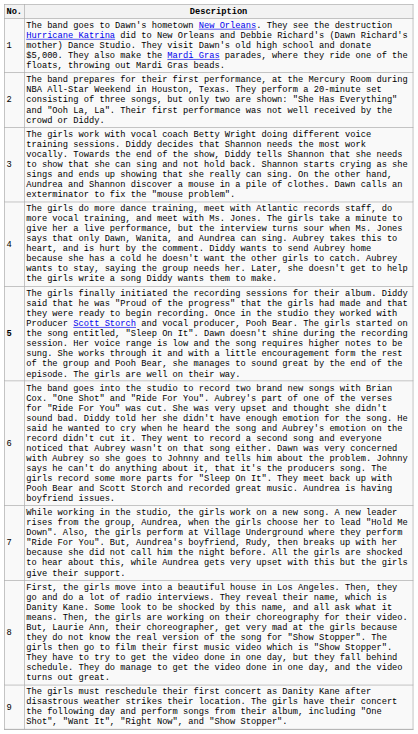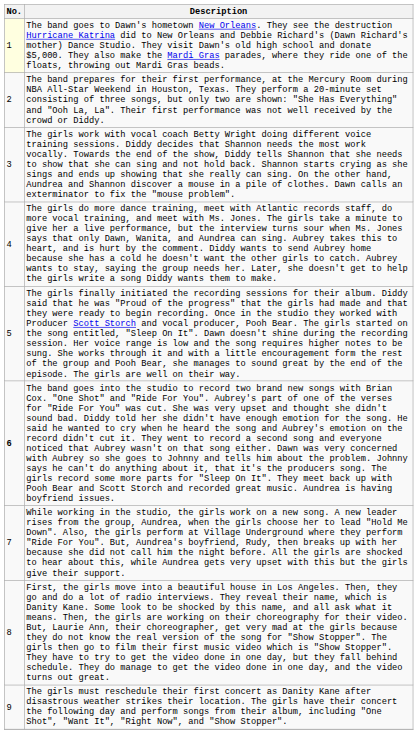(9, 46) no background -> (9, 46) lightyellow background
(9, 334) bold -> (9, 334) normal
(9, 443) normal -> (9, 443) bold
